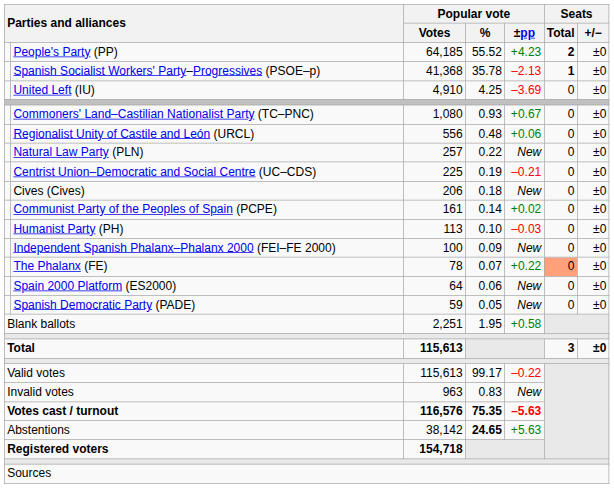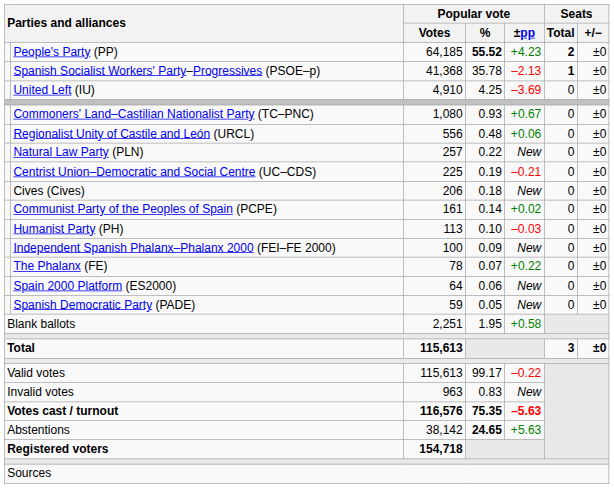(487, 52) normal -> (487, 52) bold
(571, 266) lightsalmon background -> (571, 266) no background
